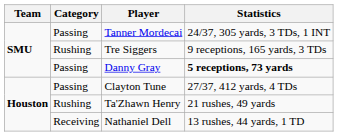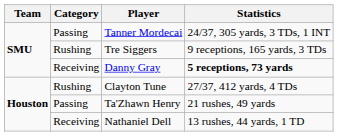(71, 67) Passing -> (76, 67) Receiving
(71, 85) Passing -> (72, 85) Rushing
(72, 103) Rushing -> (71, 103) Passing
